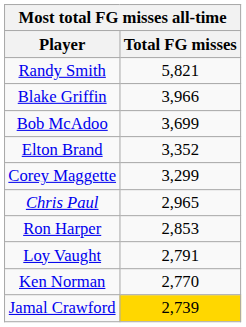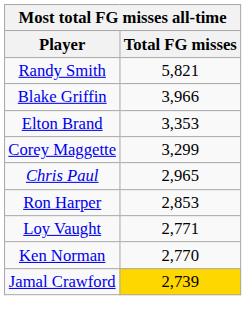- row: (62, 123)
(180, 149) 3,352 -> (180, 123) 3,353
(180, 255) 2,791 -> (180, 228) 2,771
